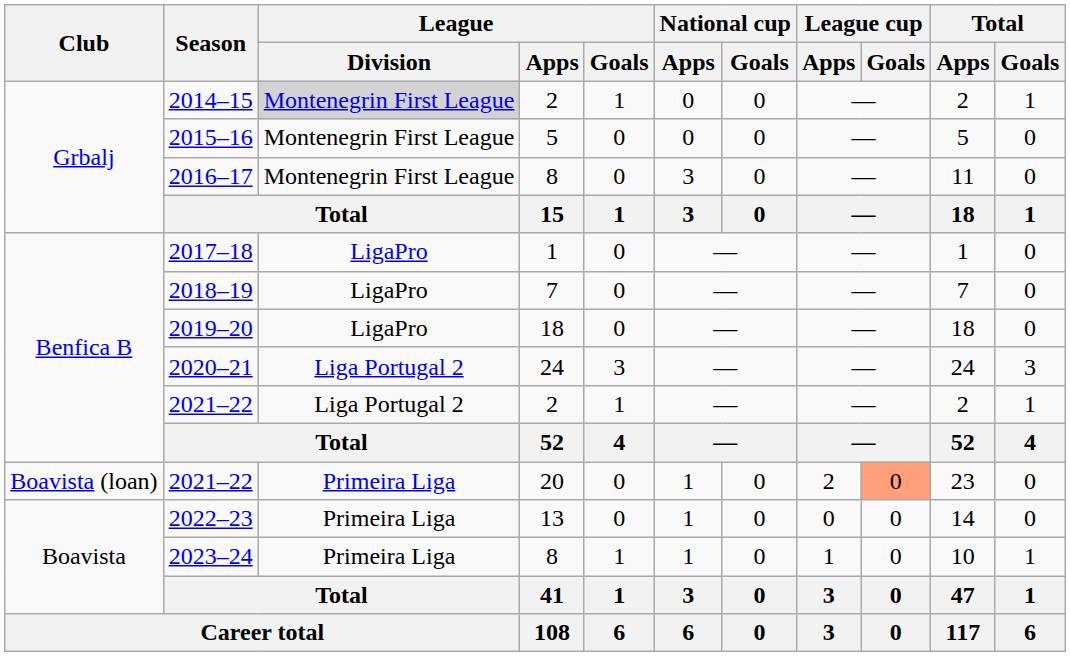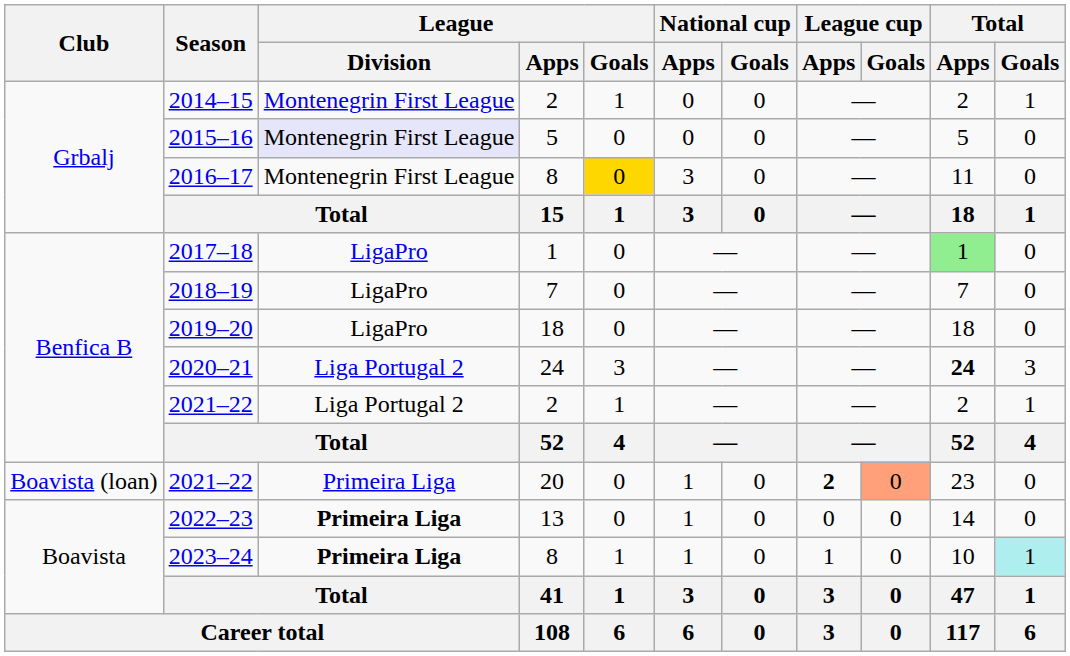(389, 99) lightgrey background -> (389, 99) no background
(389, 137) no background -> (389, 137) lavender background
(619, 175) no background -> (619, 175) gold background
(963, 251) no background -> (963, 251) lightgreen background
(963, 366) normal -> (963, 366) bold
(829, 480) normal -> (829, 480) bold
(389, 518) normal -> (389, 518) bold
(389, 556) normal -> (389, 556) bold
(1030, 556) no background -> (1030, 556) paleturquoise background
